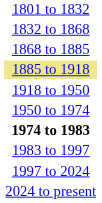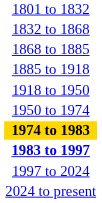(51, 69) khaki background -> (51, 69) no background
(51, 130) no background -> (51, 130) gold background
(51, 150) normal -> (51, 150) bold
